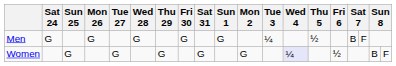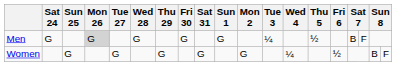(91, 38) no background -> (91, 38) lightgrey background
(289, 54) lavender background -> (289, 54) no background
